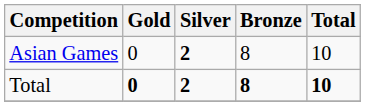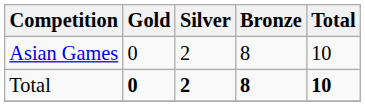(185, 52) bold -> (185, 52) normal
